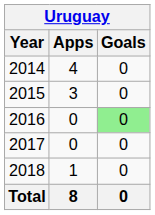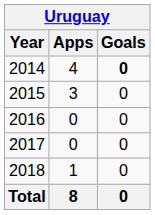(123, 68) normal -> (123, 68) bold
(123, 119) lightgreen background -> (123, 119) no background
